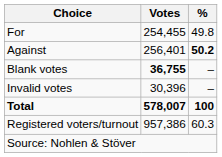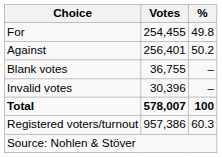(203, 50) bold -> (203, 50) normal
(168, 69) bold -> (168, 69) normal
